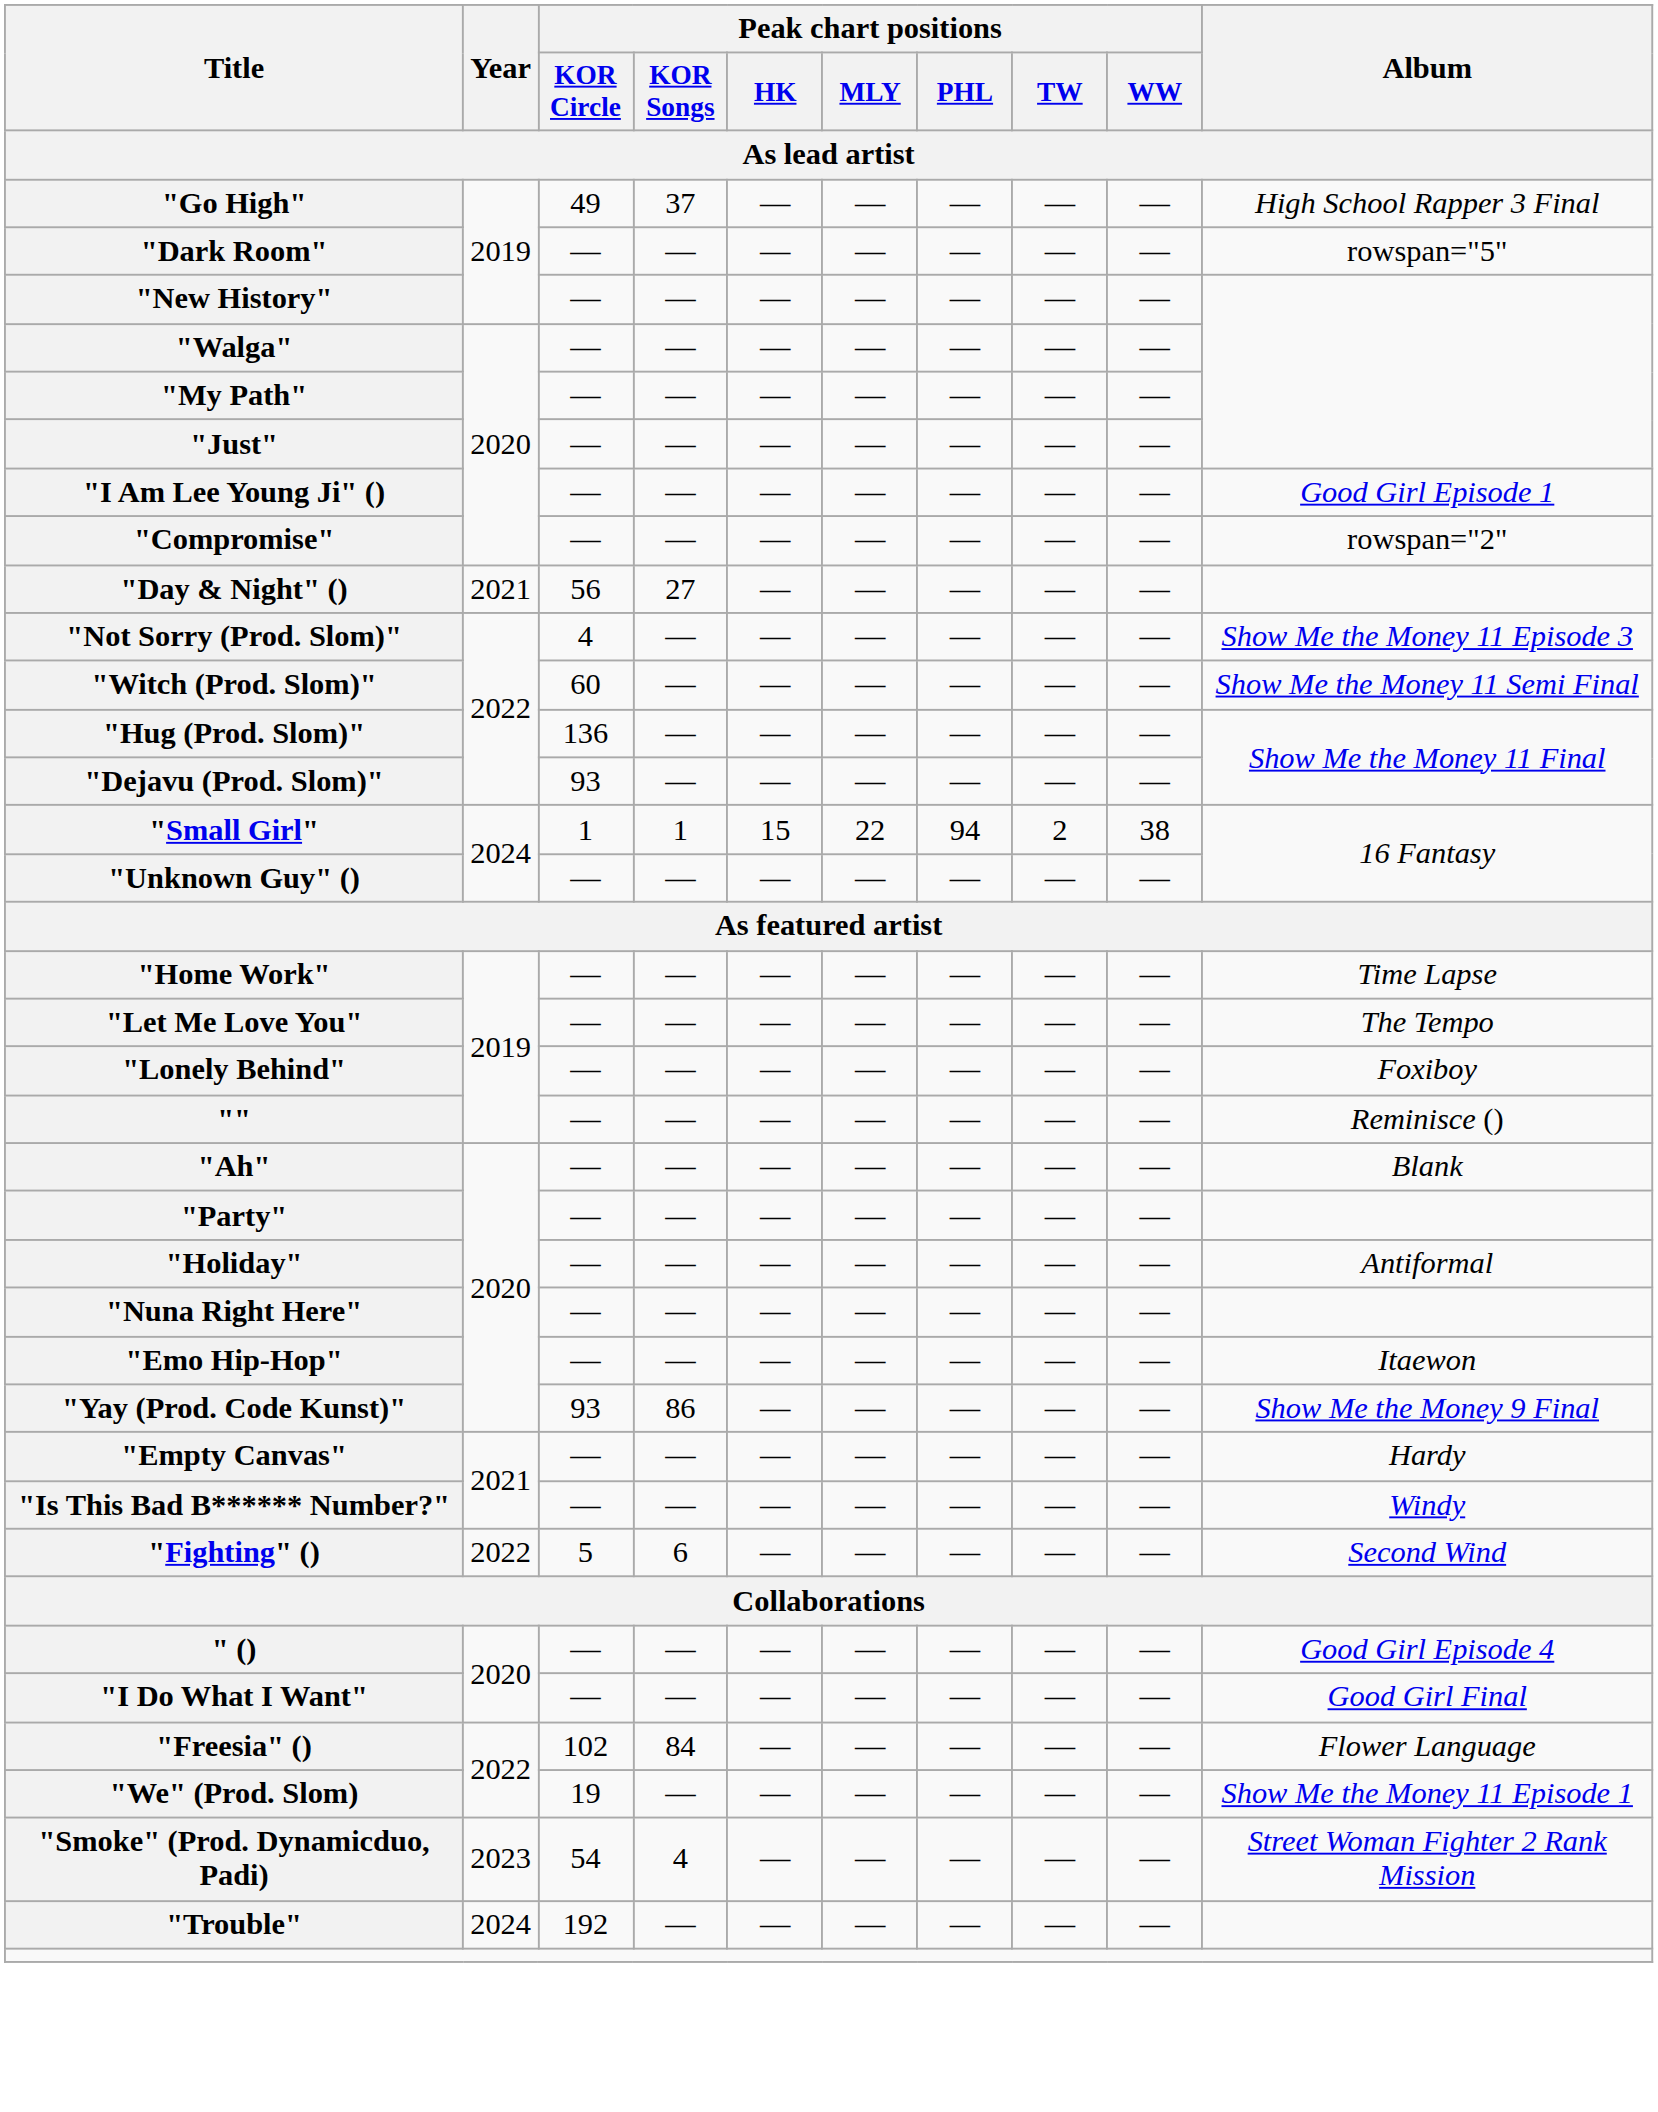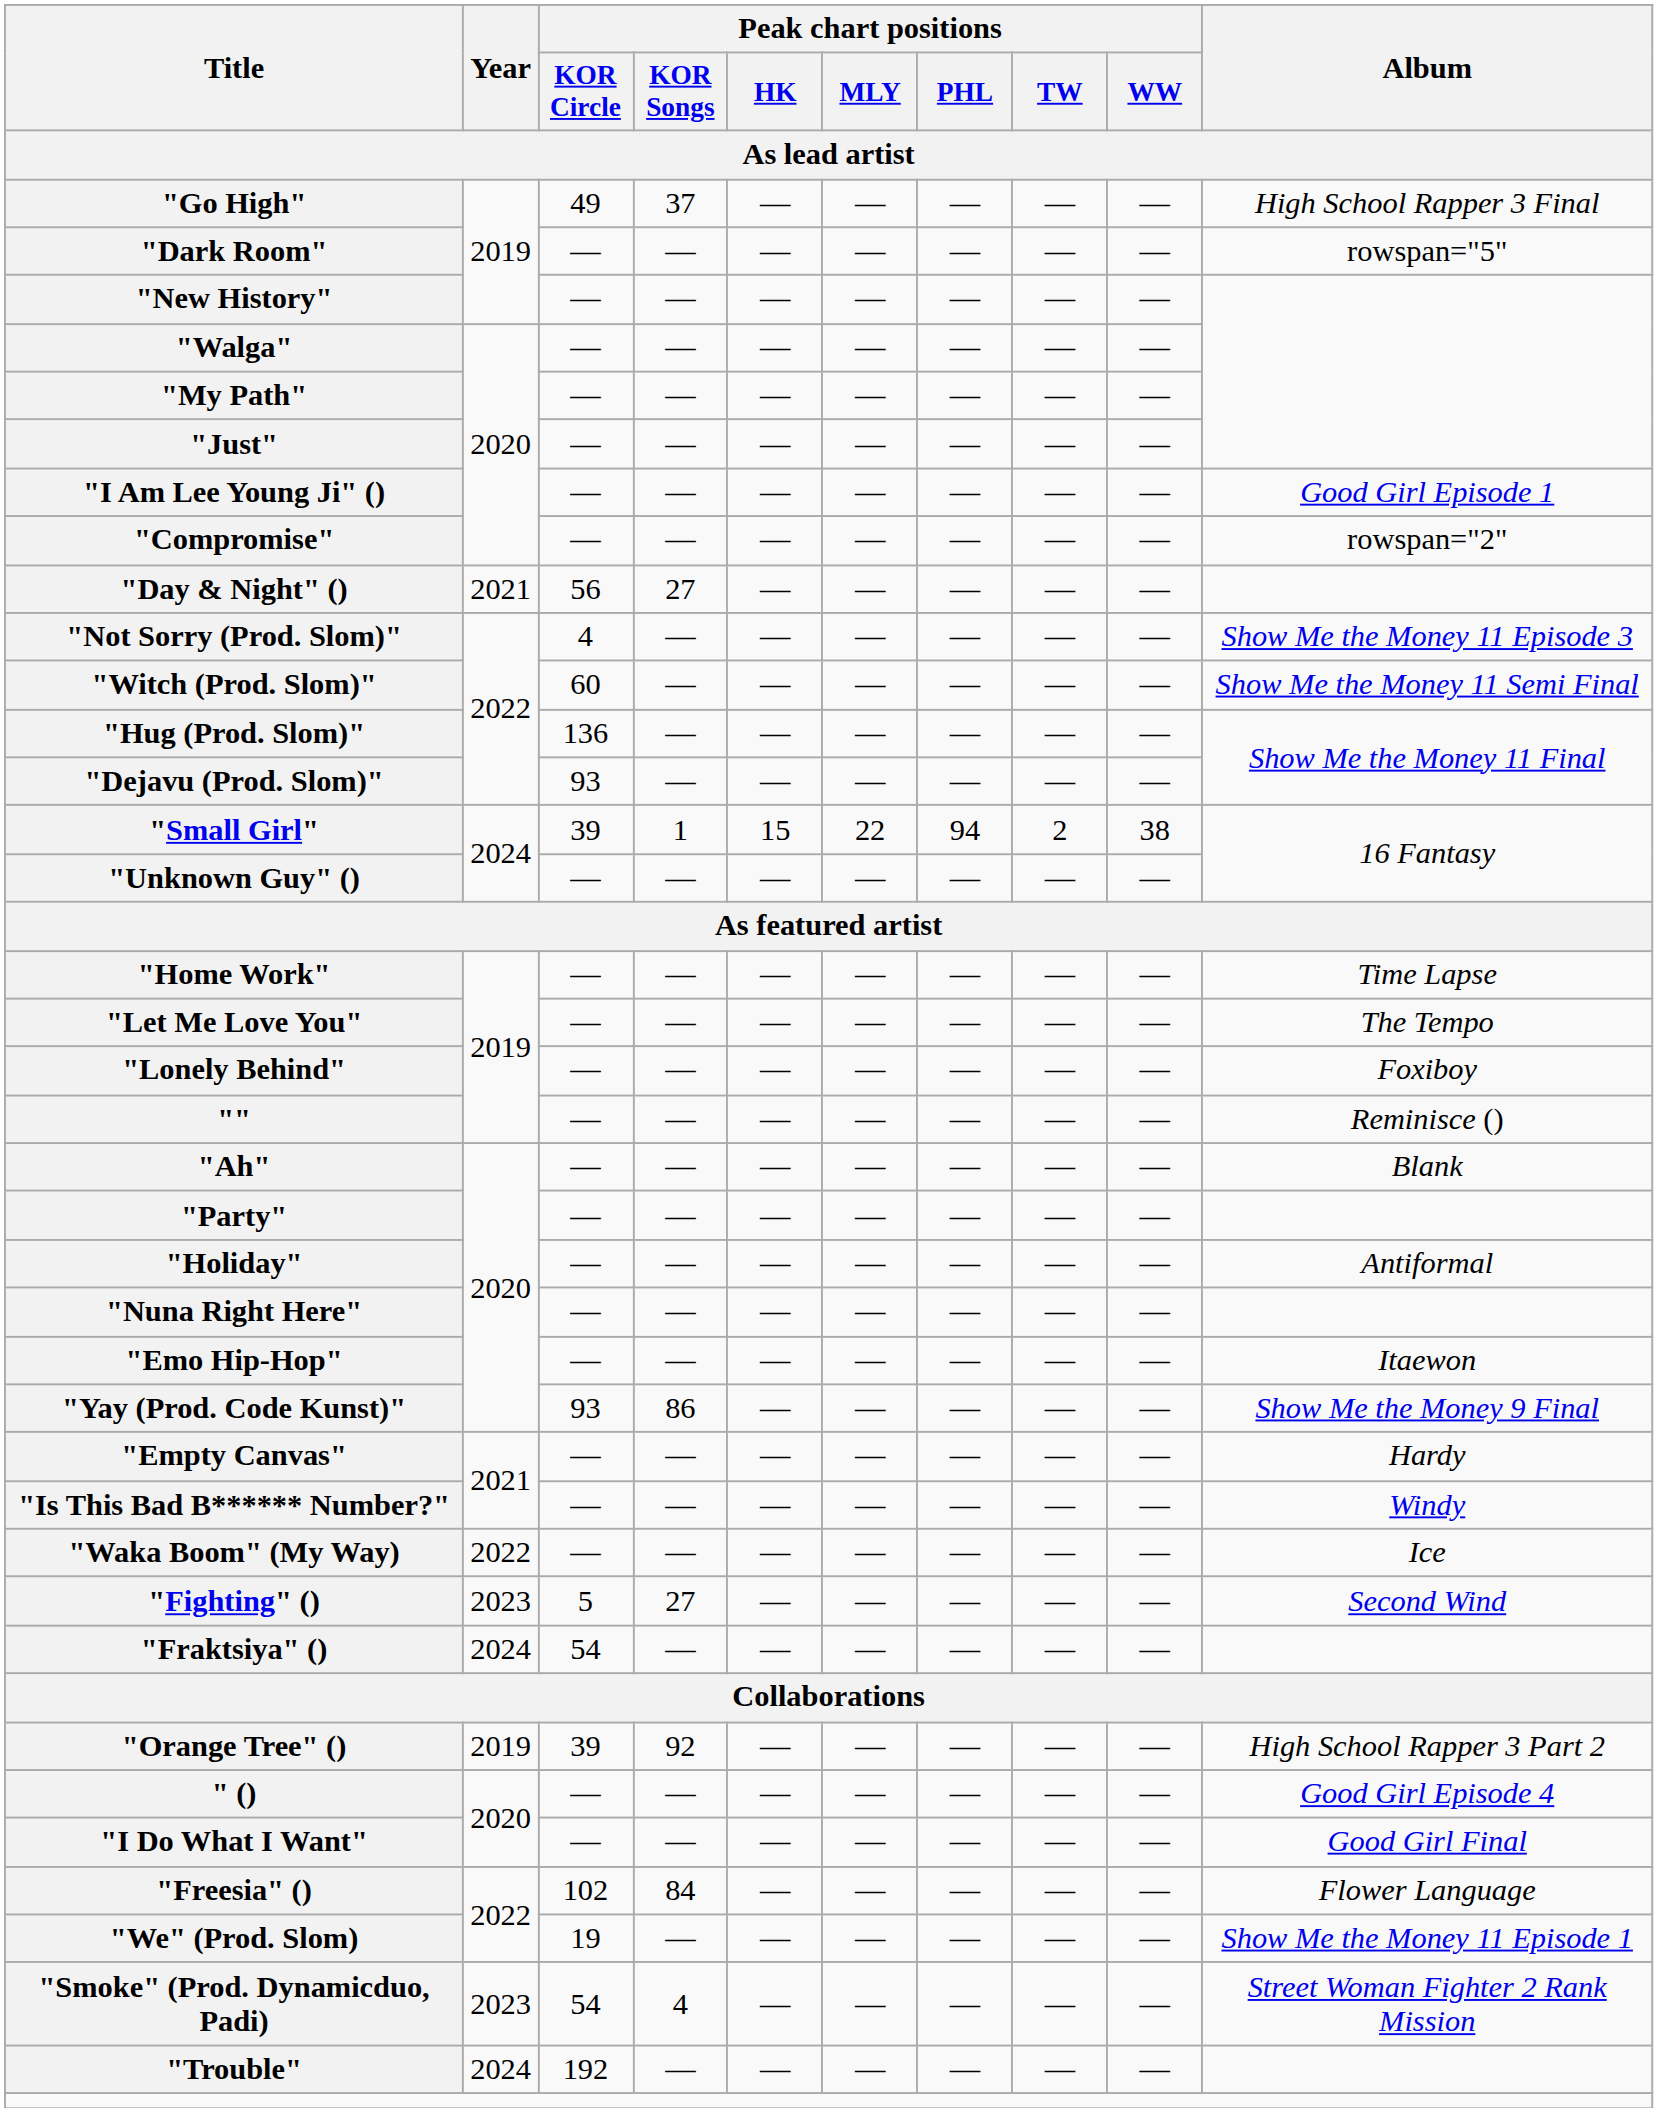(585, 829) 1 -> (585, 829) 39
+ row: (234, 1552)
(501, 1552) 2022 -> (501, 1600) 2023
(680, 1552) 6 -> (680, 1600) 27
+ row: (234, 1648)
+ row: (234, 1745)
